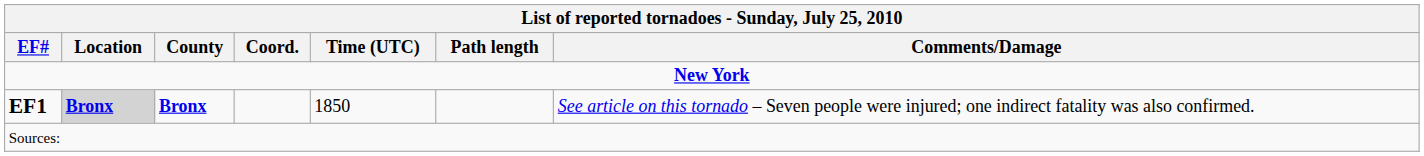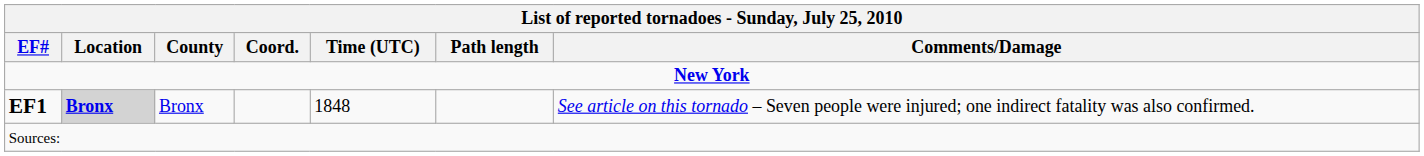(183, 106) bold -> (181, 106) normal
(332, 106) 1850 -> (332, 106) 1848
